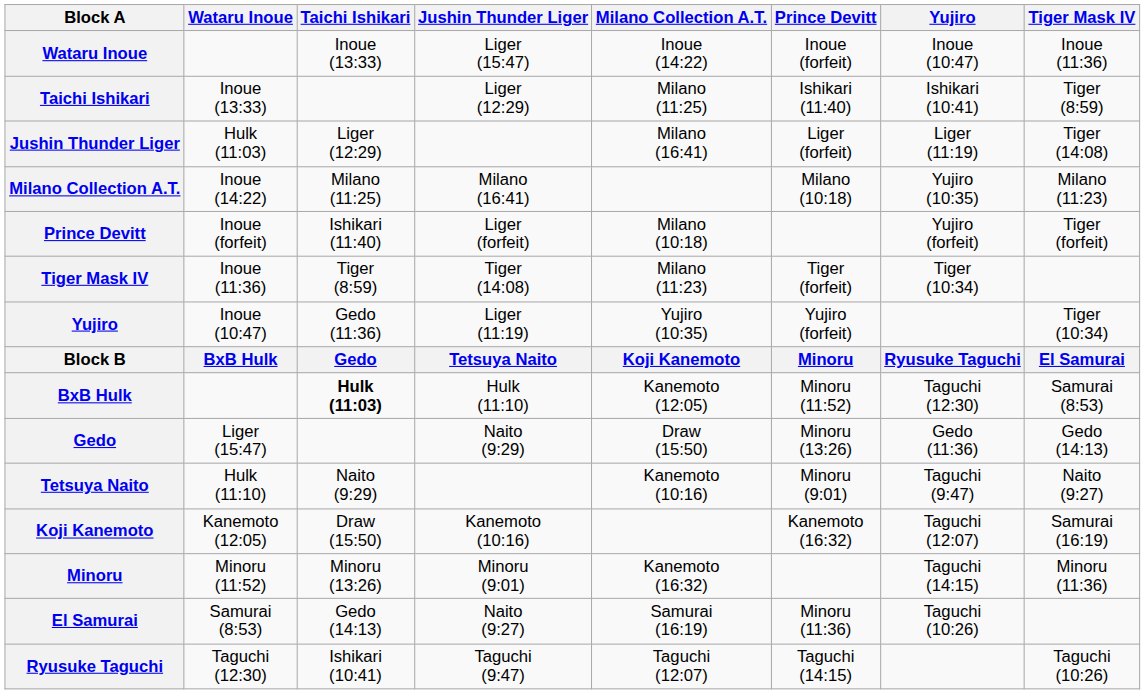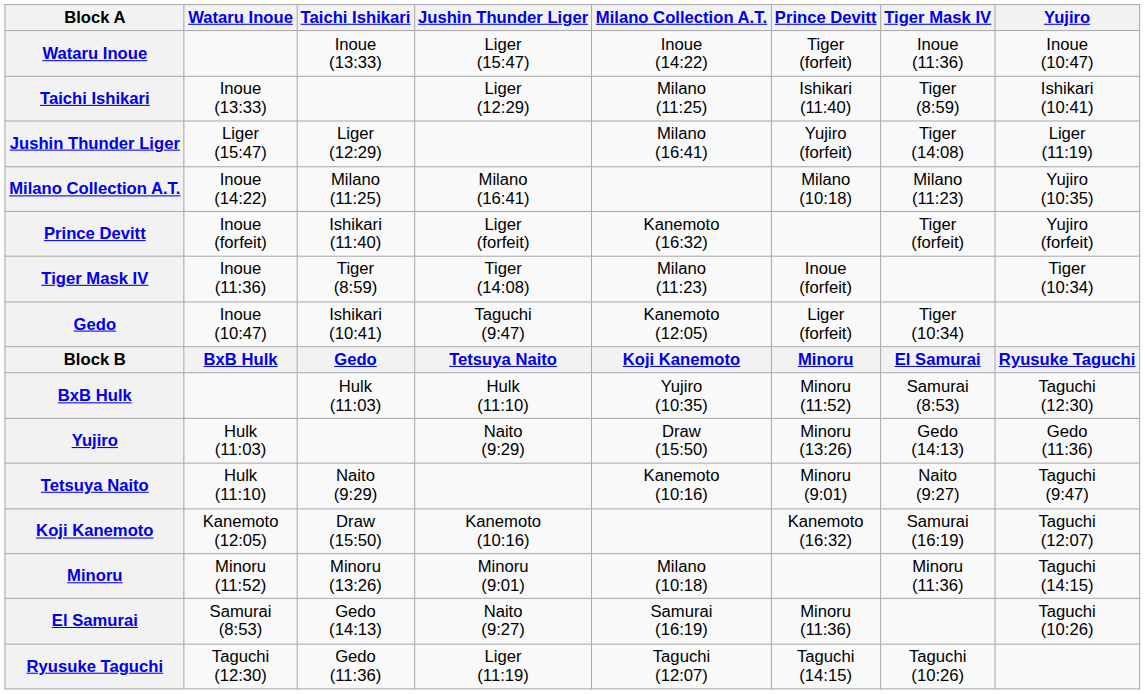columns swapped: (1082, 17) <-> (952, 17)
(826, 53) Inoue (forfeit) -> (826, 53) Tiger (forfeit)
(241, 143) Hulk (11:03) -> (241, 143) Liger (15:47)
(826, 143) Liger (forfeit) -> (826, 143) Yujiro (forfeit)
(681, 233) Milano (10:18) -> (681, 233) Kanemoto (16:32)
(826, 278) Tiger (forfeit) -> (826, 278) Inoue (forfeit)
(95, 324) Yujiro -> (95, 324) Gedo
(355, 324) Gedo (11:36) -> (355, 324) Ishikari (10:41)
(503, 324) Liger (11:19) -> (503, 324) Taguchi (9:47)
(681, 324) Yujiro (10:35) -> (681, 324) Kanemoto (12:05)
(826, 324) Yujiro (forfeit) -> (826, 324) Liger (forfeit)
(355, 395) bold -> (355, 395) normal
(681, 395) Kanemoto (12:05) -> (681, 395) Yujiro (10:35)
(95, 440) Gedo -> (95, 440) Yujiro
(241, 440) Liger (15:47) -> (241, 440) Hulk (11:03)
(681, 576) Kanemoto (16:32) -> (681, 576) Milano (10:18)
(355, 666) Ishikari (10:41) -> (355, 666) Gedo (11:36)
(503, 666) Taguchi (9:47) -> (503, 666) Liger (11:19)
